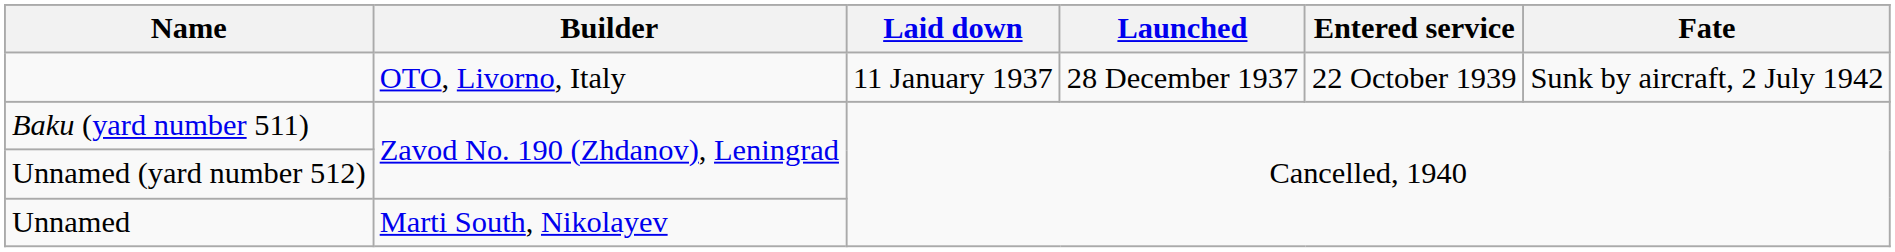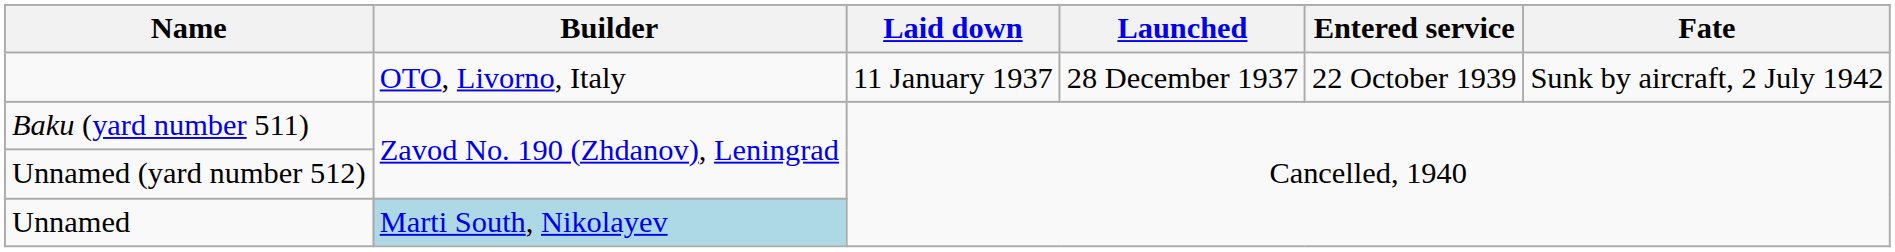(524, 221) no background -> (524, 221) lightblue background
